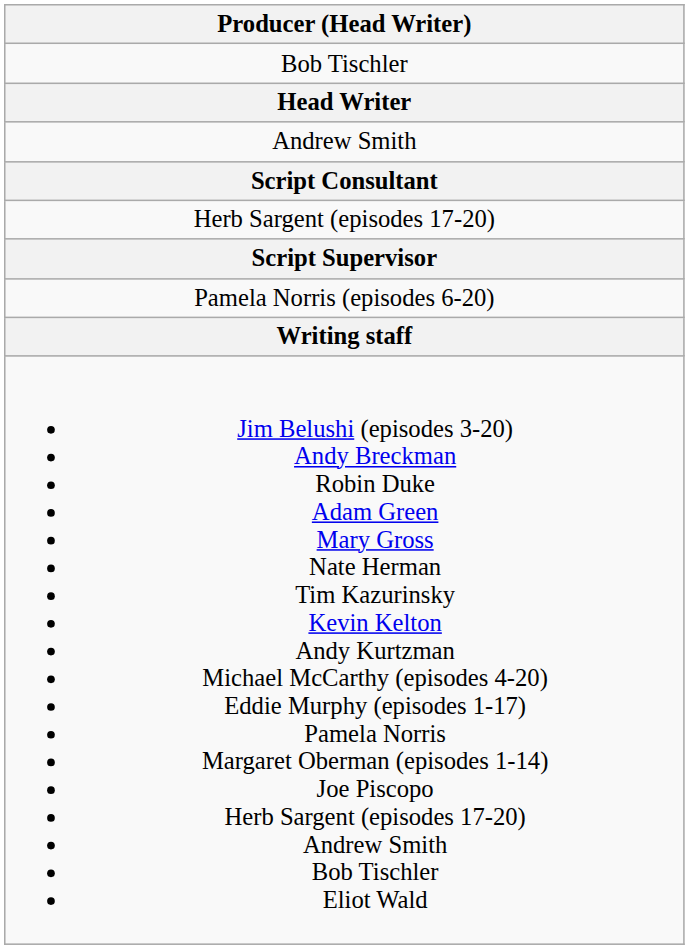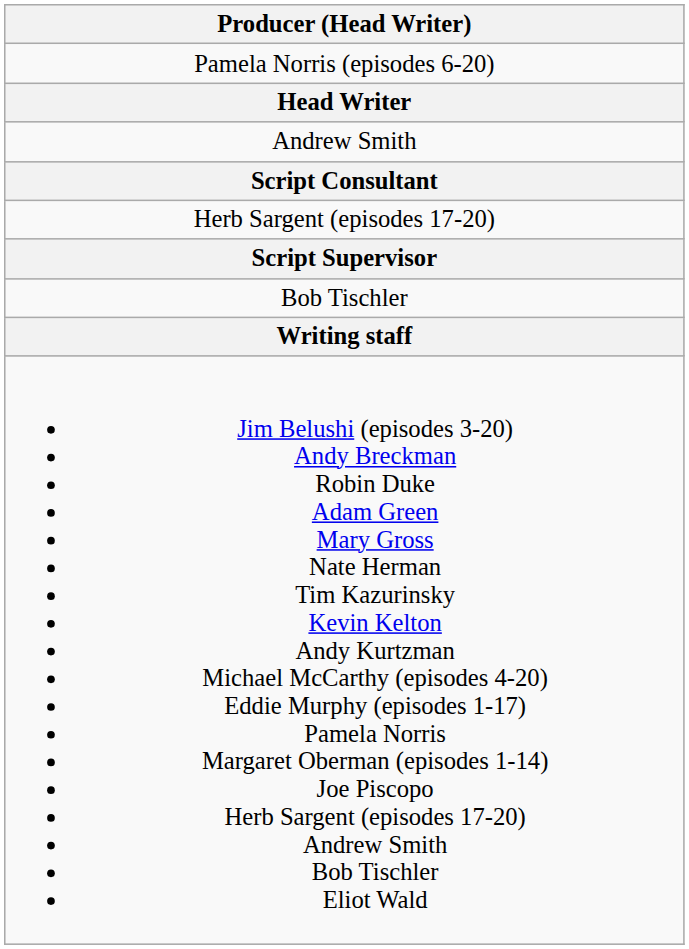(344, 63) Bob Tischler -> (344, 63) Pamela Norris (episodes 6-20)
(344, 297) Pamela Norris (episodes 6-20) -> (344, 297) Bob Tischler
